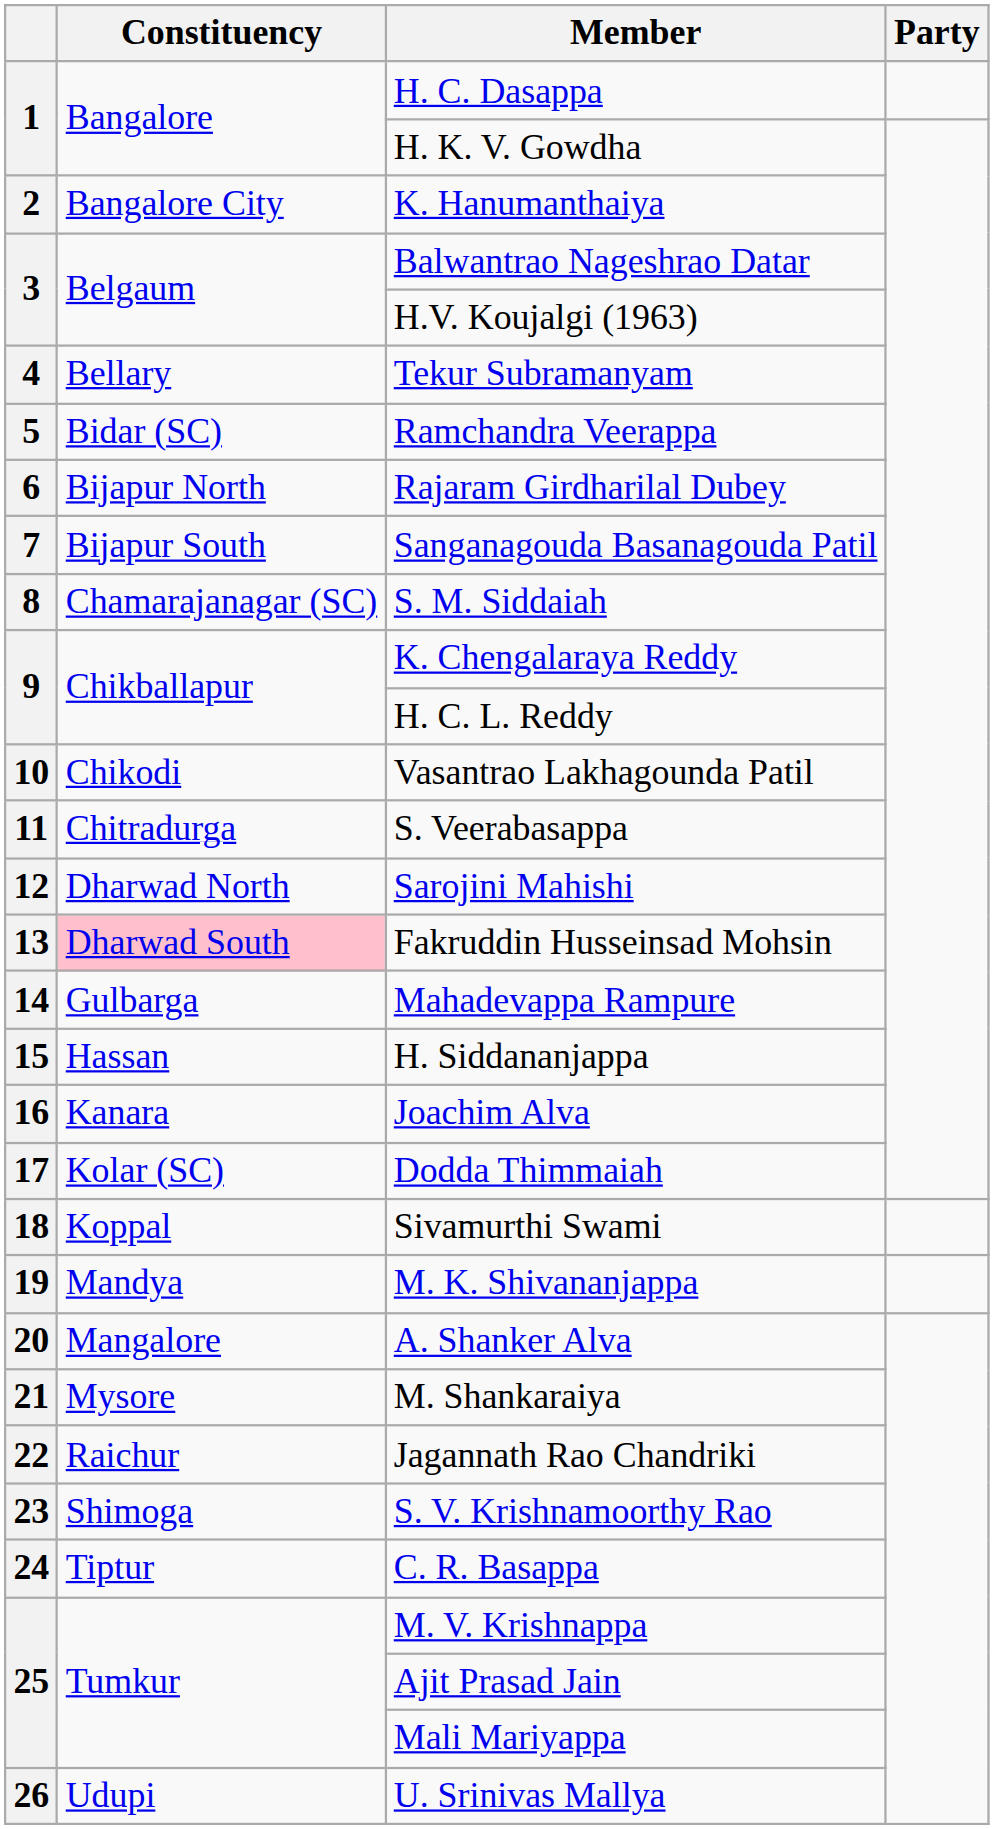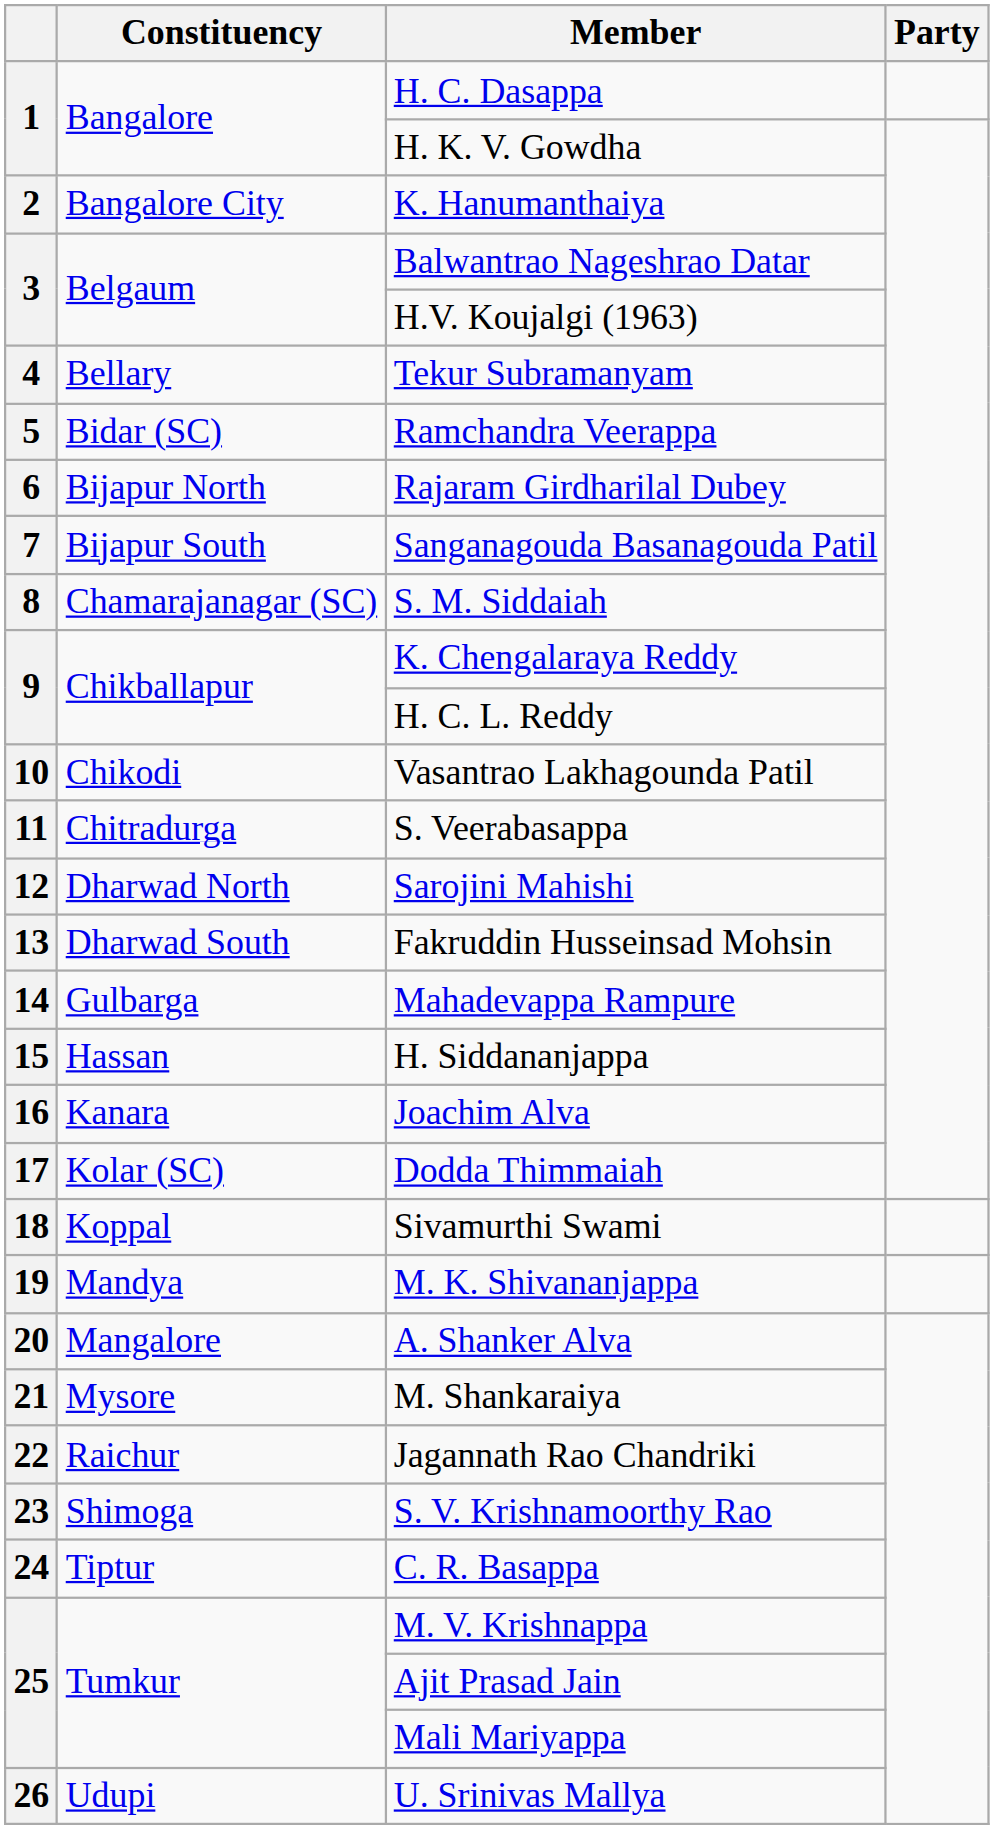(178, 942) pink background -> (178, 942) no background
